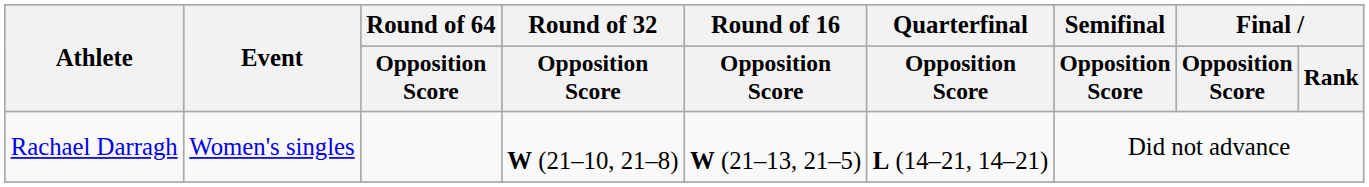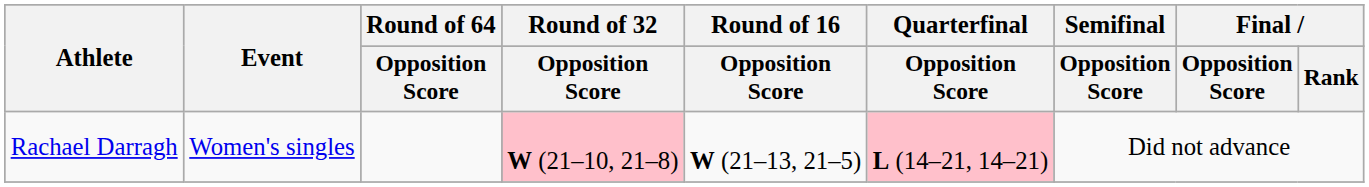(593, 161) no background -> (593, 161) pink background
(960, 161) no background -> (960, 161) pink background
